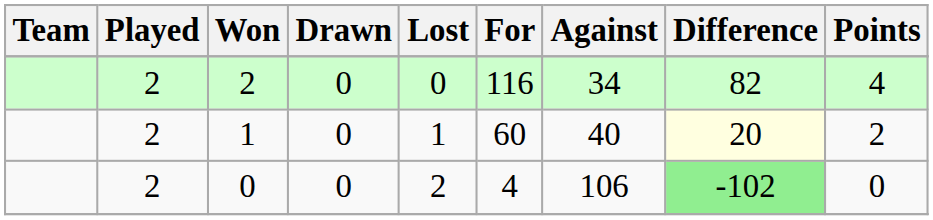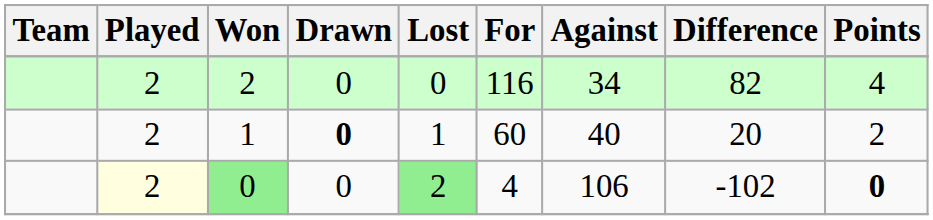(344, 134) normal -> (344, 134) bold
(746, 134) lightyellow background -> (746, 134) no background
(152, 186) no background -> (152, 186) lightyellow background
(248, 186) no background -> (248, 186) lightgreen background
(438, 186) no background -> (438, 186) lightgreen background
(746, 186) lightgreen background -> (746, 186) no background
(877, 186) normal -> (877, 186) bold
